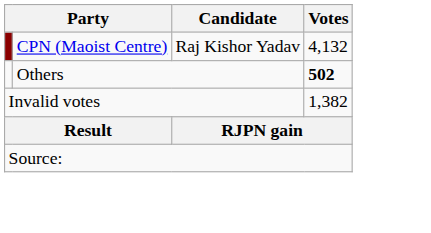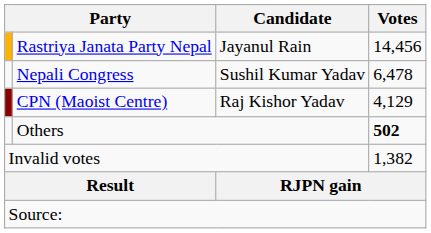+ row: (114, 46)
+ row: (75, 74)
(328, 46) 4,132 -> (393, 102) 4,129
